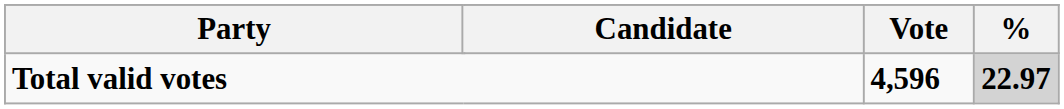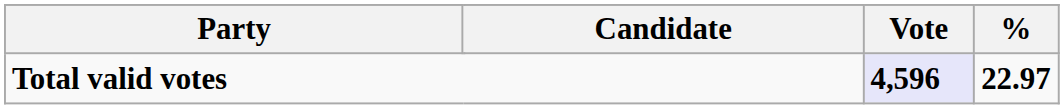(905, 77) no background -> (905, 77) lavender background
(1016, 77) lightgrey background -> (1016, 77) no background
